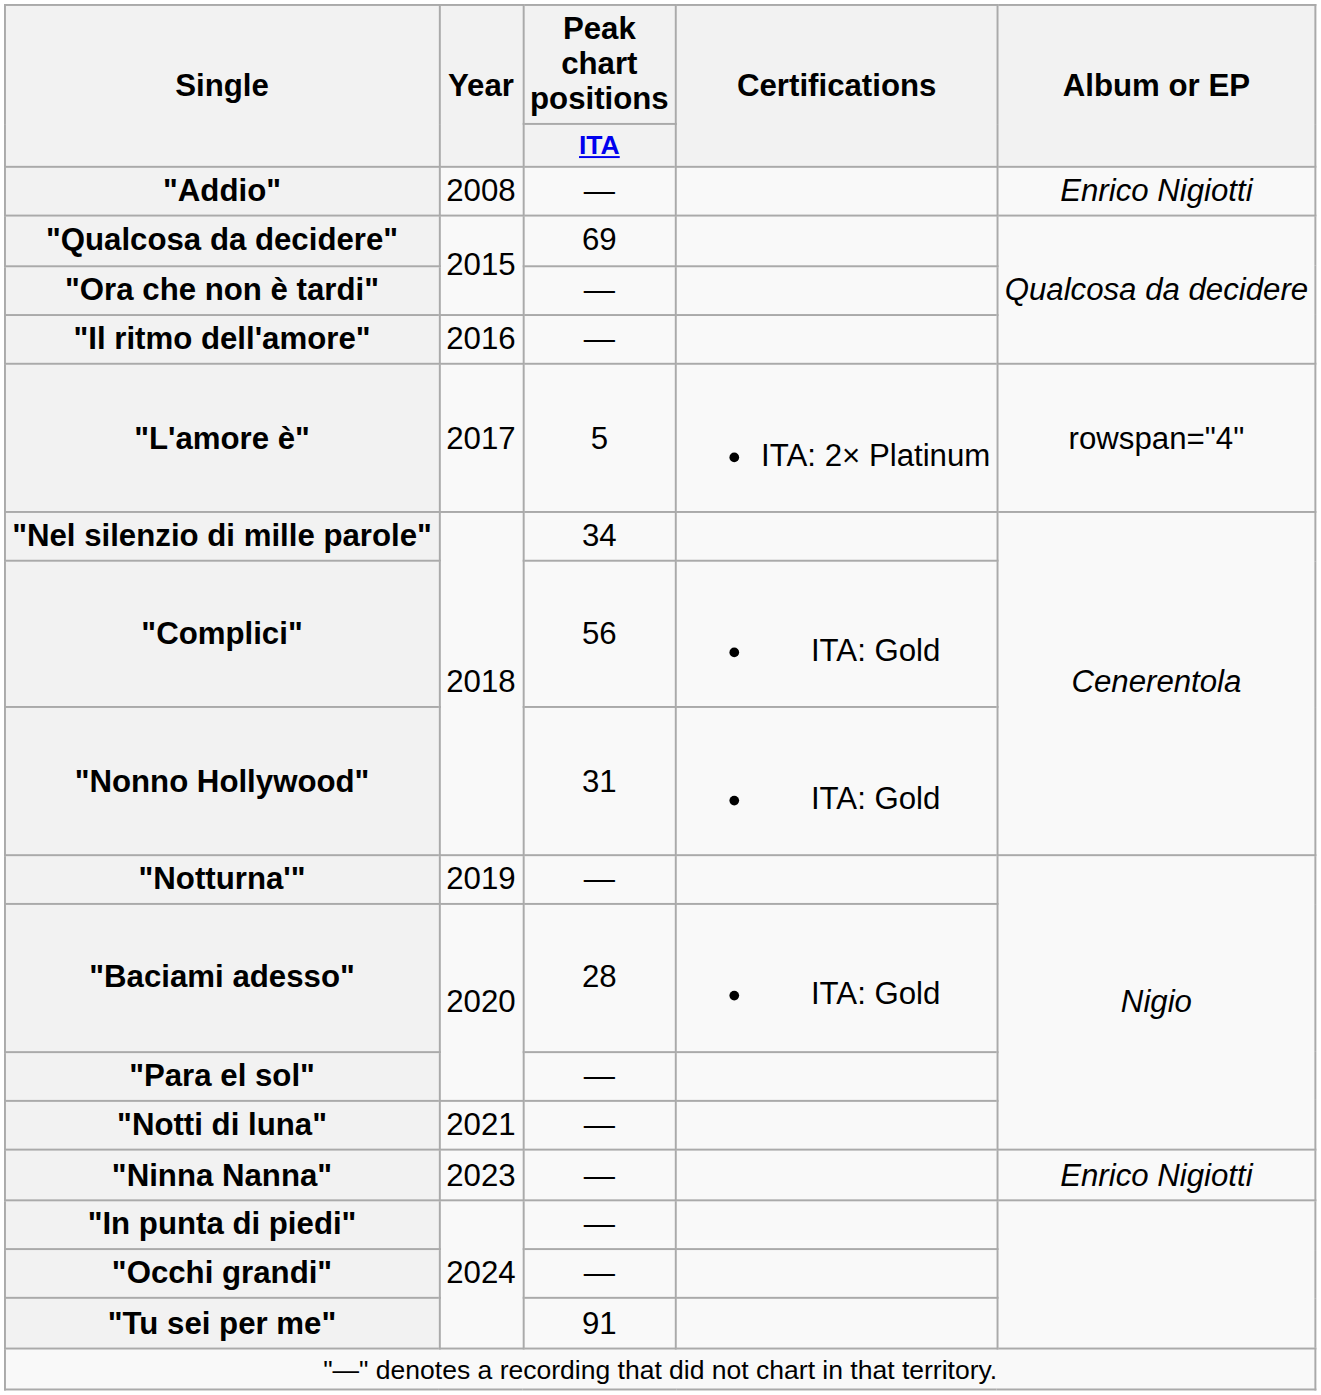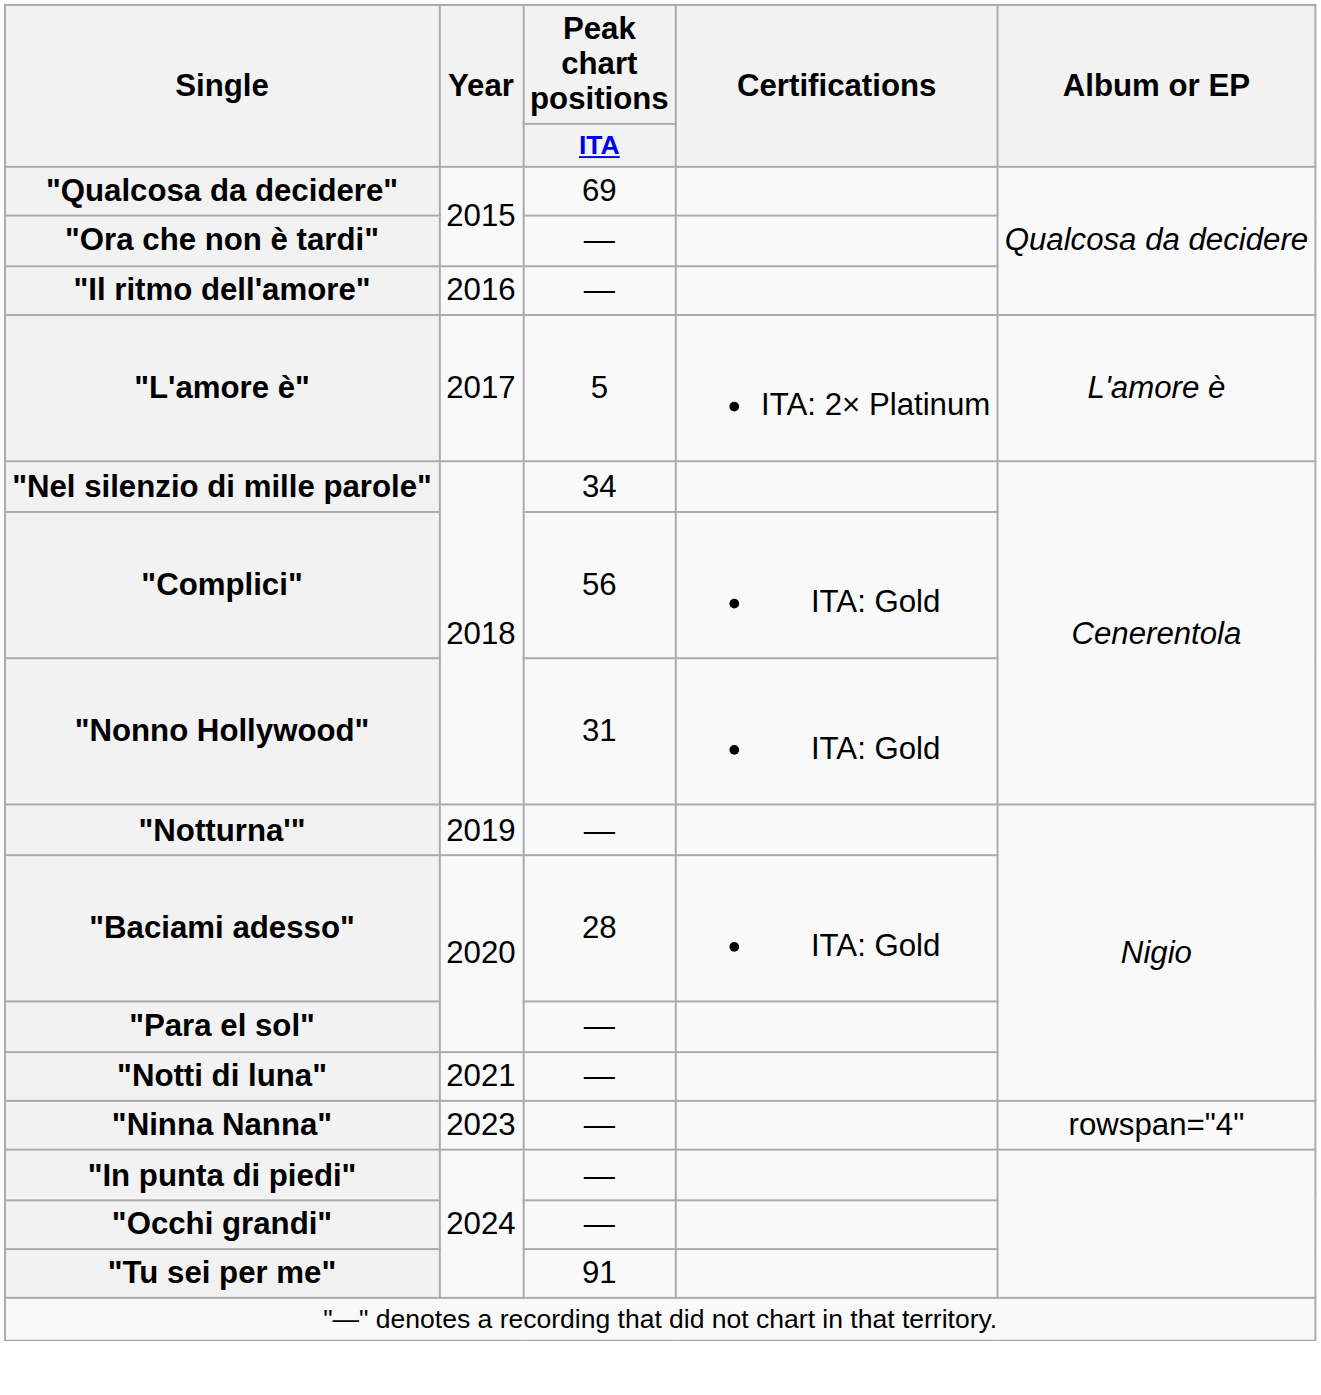- row: (222, 190)
(1156, 437) rowspan="4" -> (1156, 387) L'amore è
(1156, 1174) Enrico Nigiotti -> (1156, 1125) rowspan="4"
